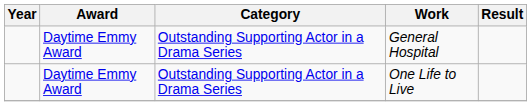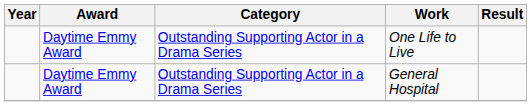rows swapped: (423, 82) <-> (414, 44)
